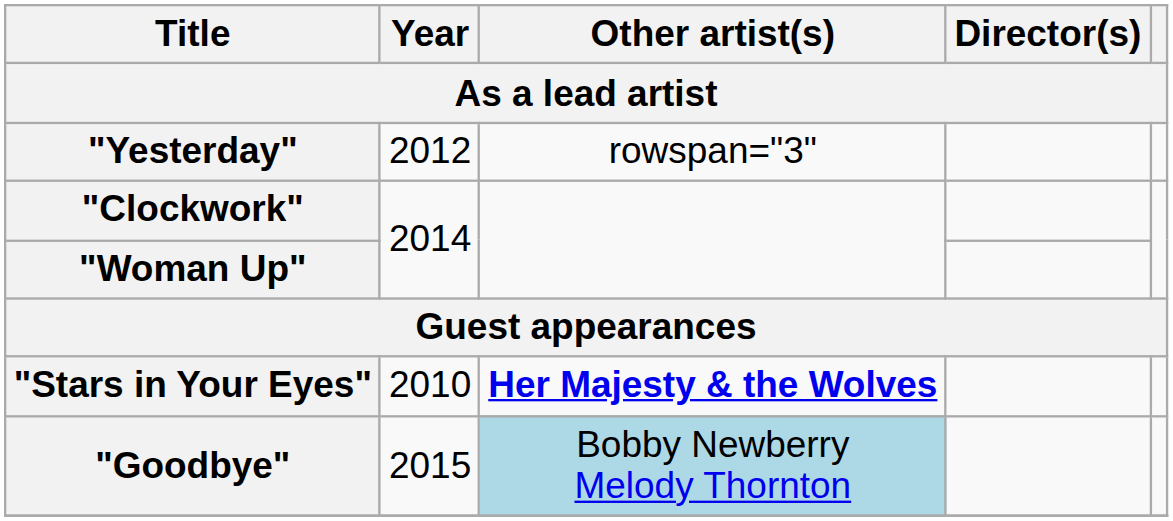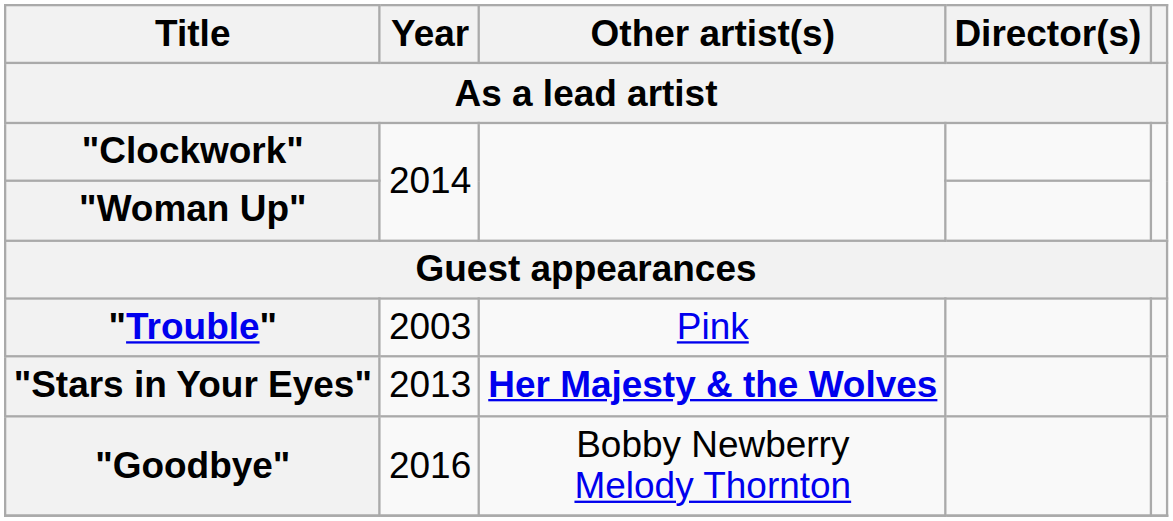- row: (193, 151)
+ row: (193, 326)
(430, 385) 2010 -> (430, 385) 2013
(430, 464) 2015 -> (430, 464) 2016
(713, 464) lightblue background -> (713, 464) no background
